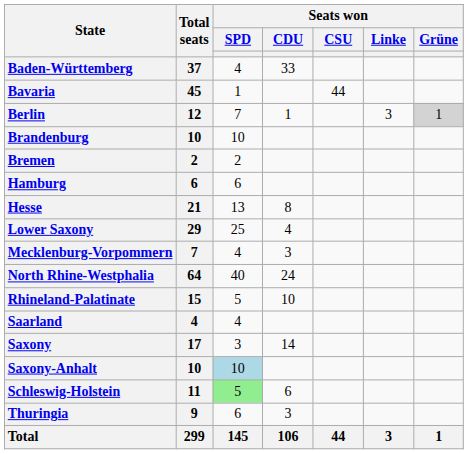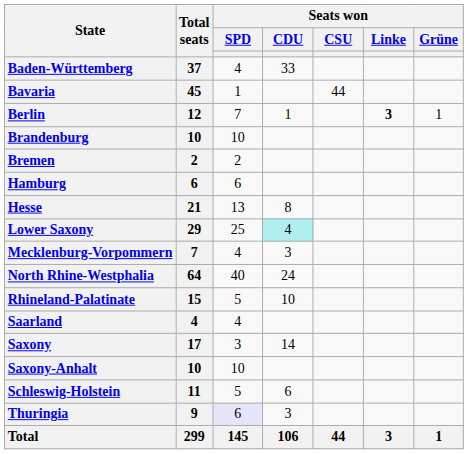(388, 115) normal -> (388, 115) bold
(439, 115) lightgrey background -> (439, 115) no background
(288, 230) no background -> (288, 230) paleturquoise background
(238, 368) lightblue background -> (238, 368) no background
(238, 391) lightgreen background -> (238, 391) no background
(238, 414) no background -> (238, 414) lavender background
